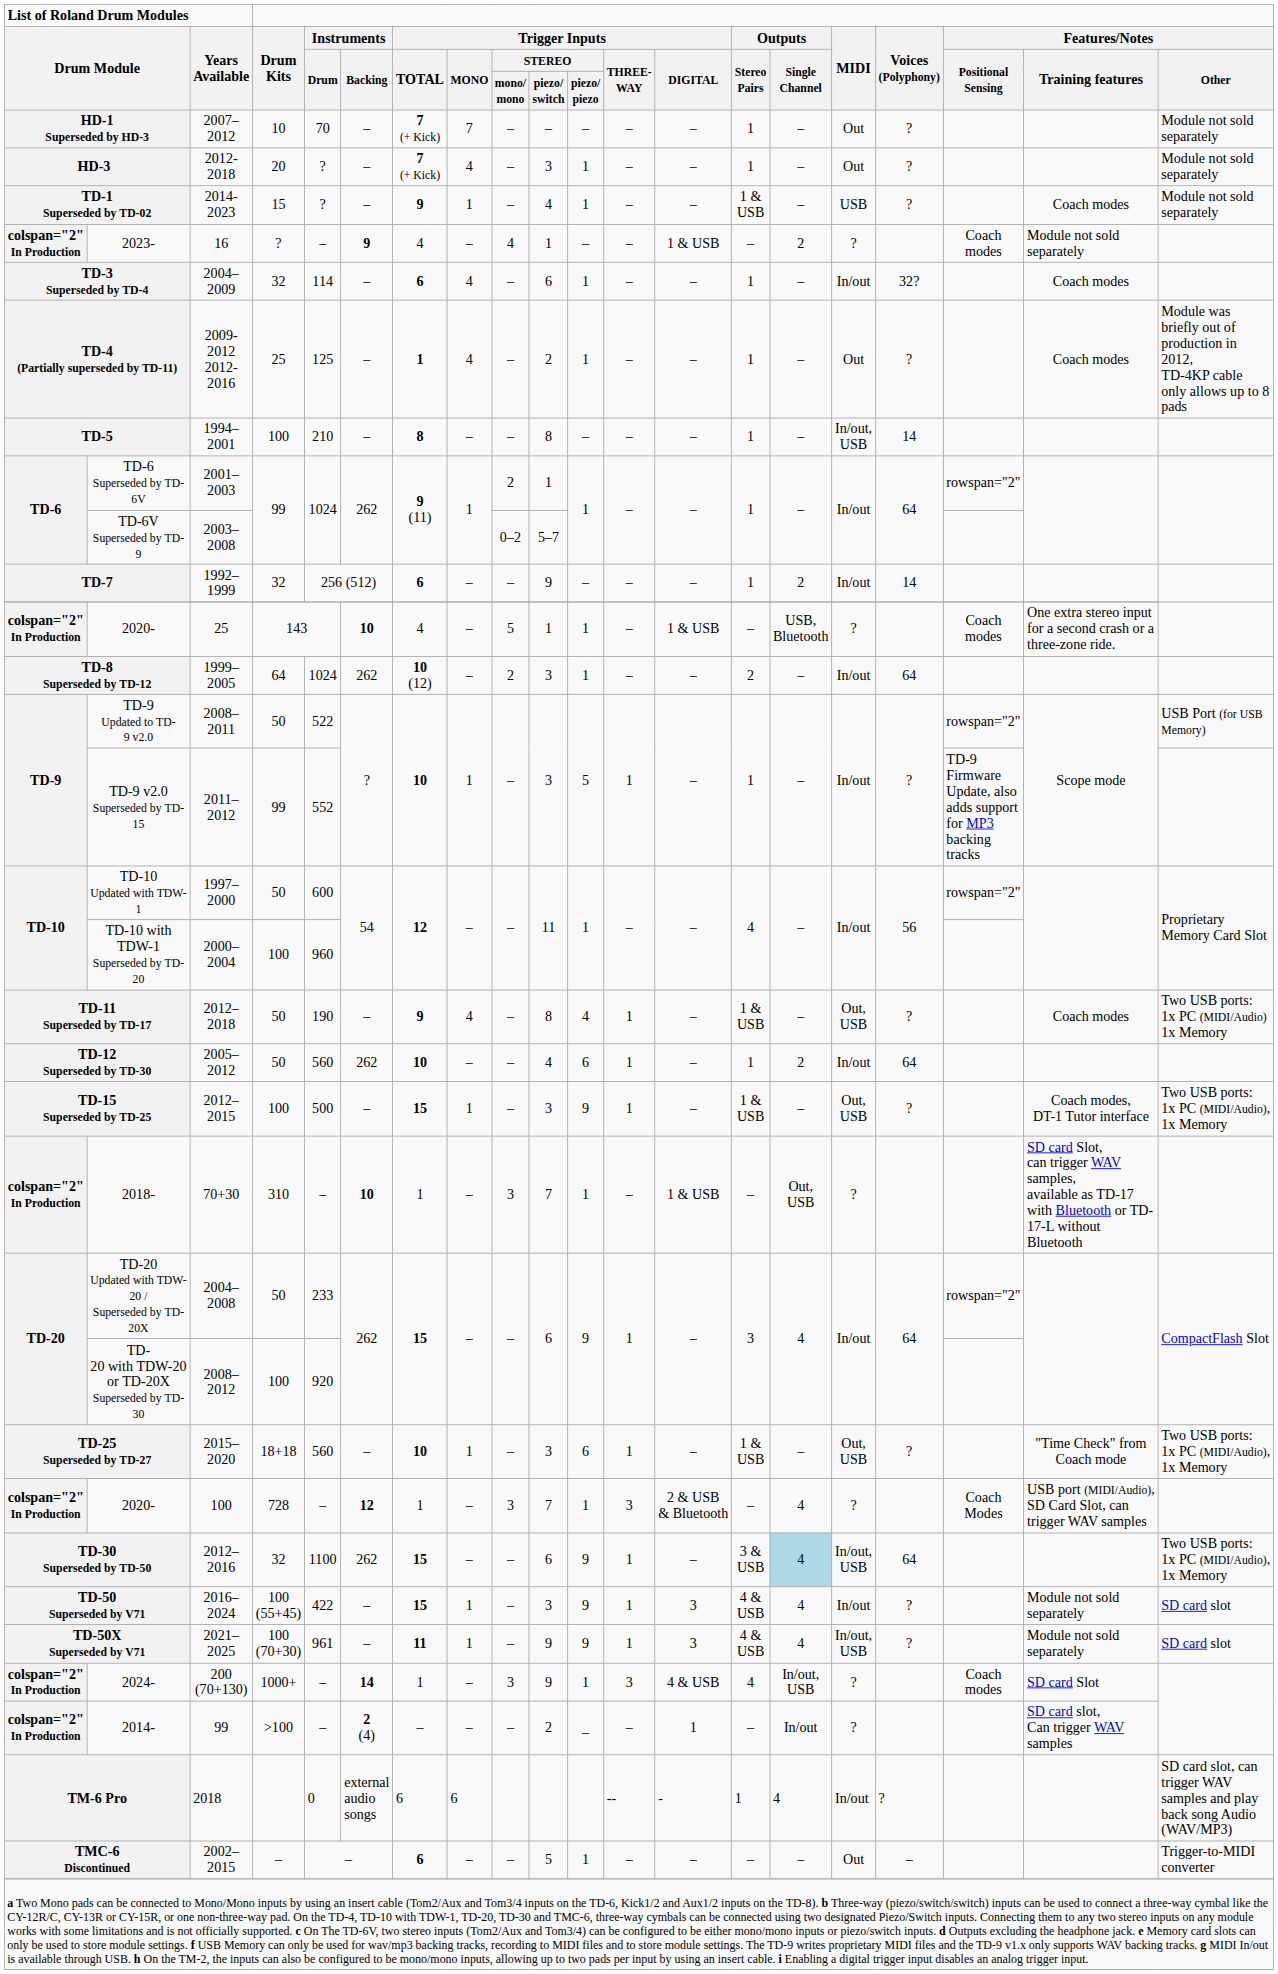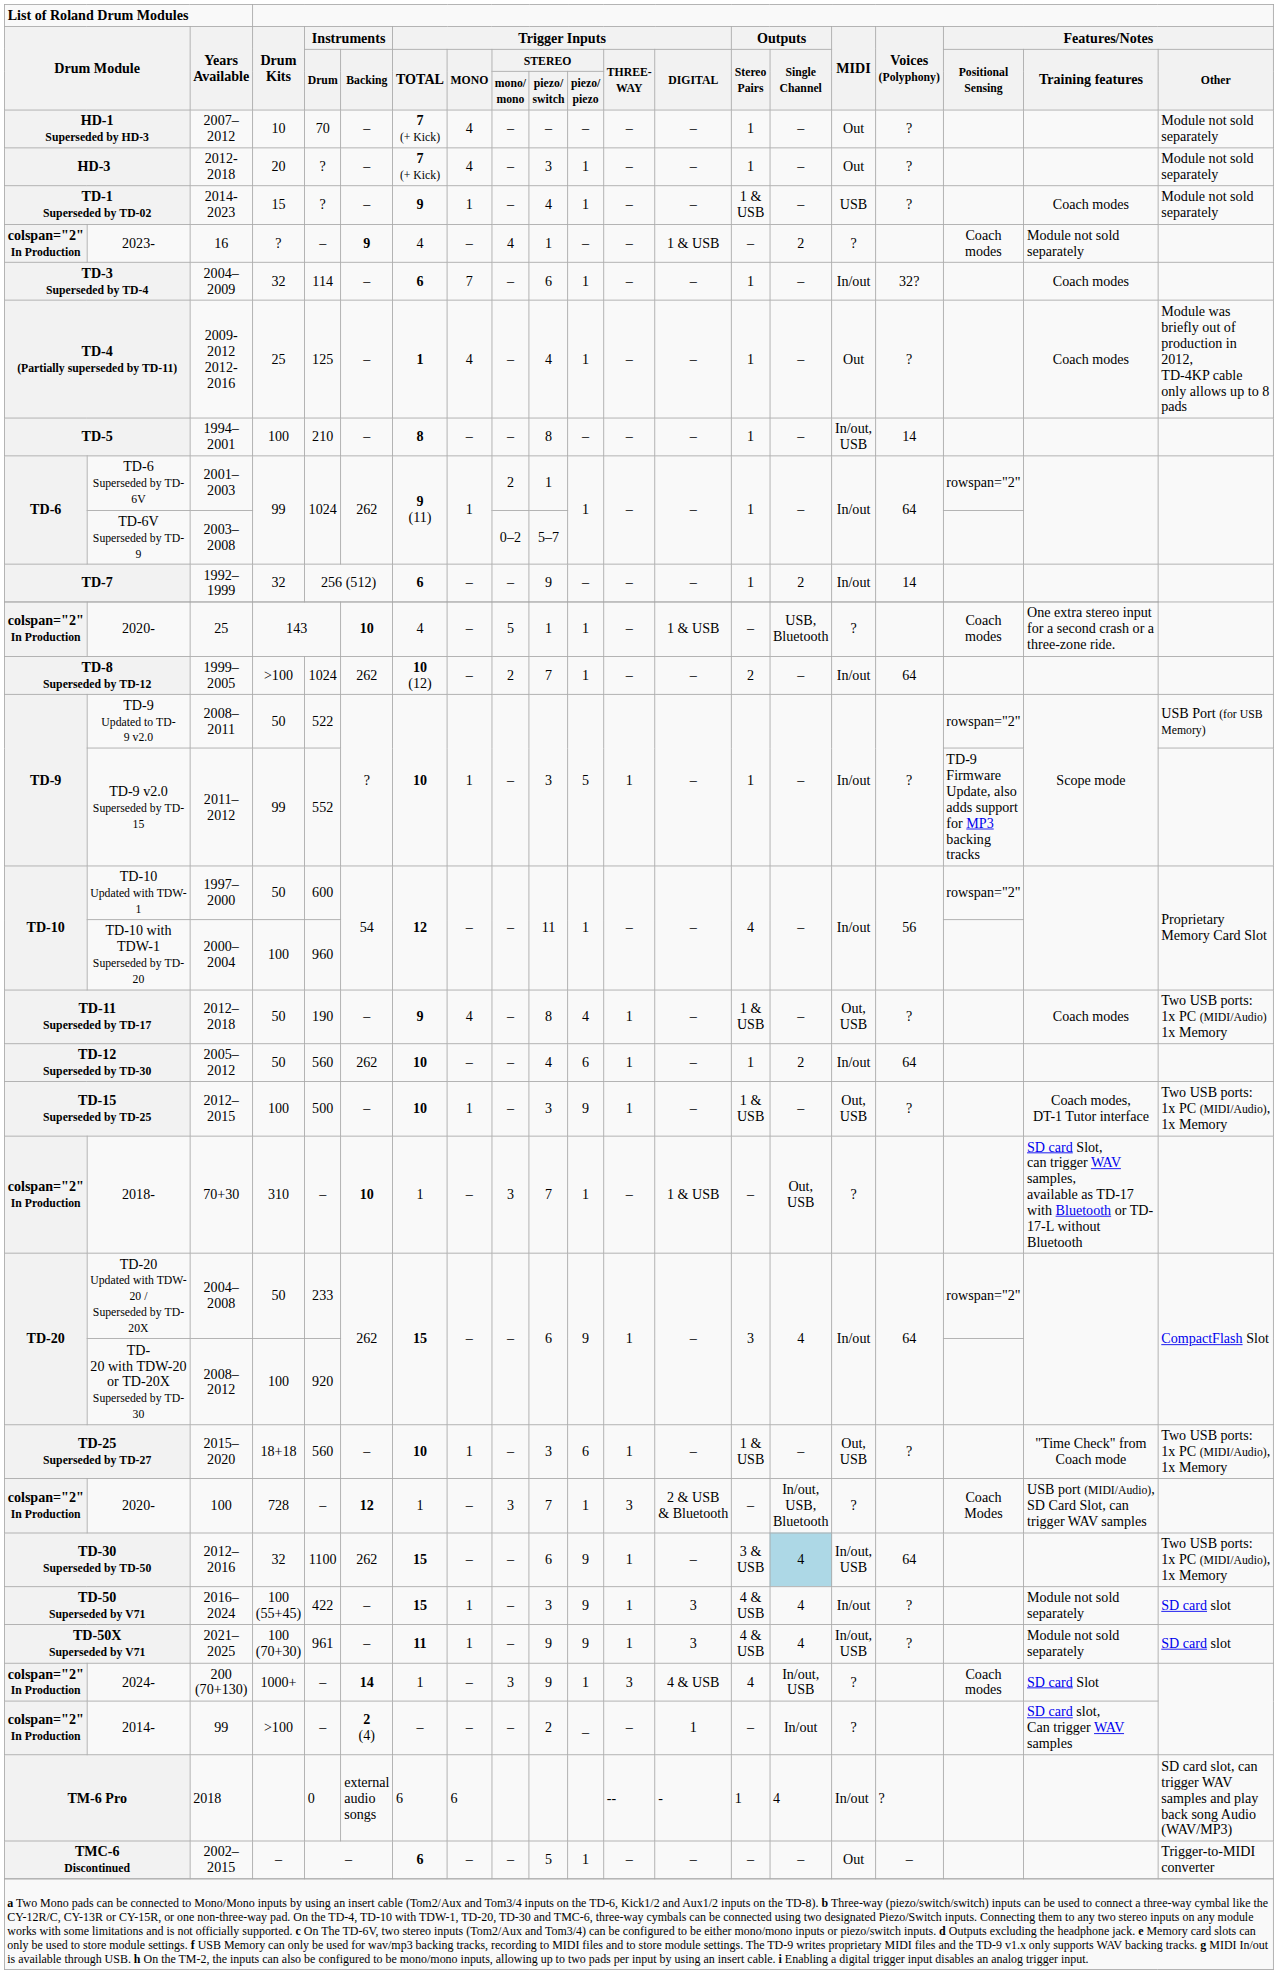(469, 128) 7 -> (469, 128) 4
(469, 281) 4 -> (469, 281) 7
(548, 359) 2 -> (548, 359) 4
(278, 675) 64 -> (278, 675) >100
(548, 675) 3 -> (548, 675) 7
(420, 1108) 15 -> (420, 1108) 10
(801, 1505) 4 -> (801, 1505) In/out, USB, Bluetooth
